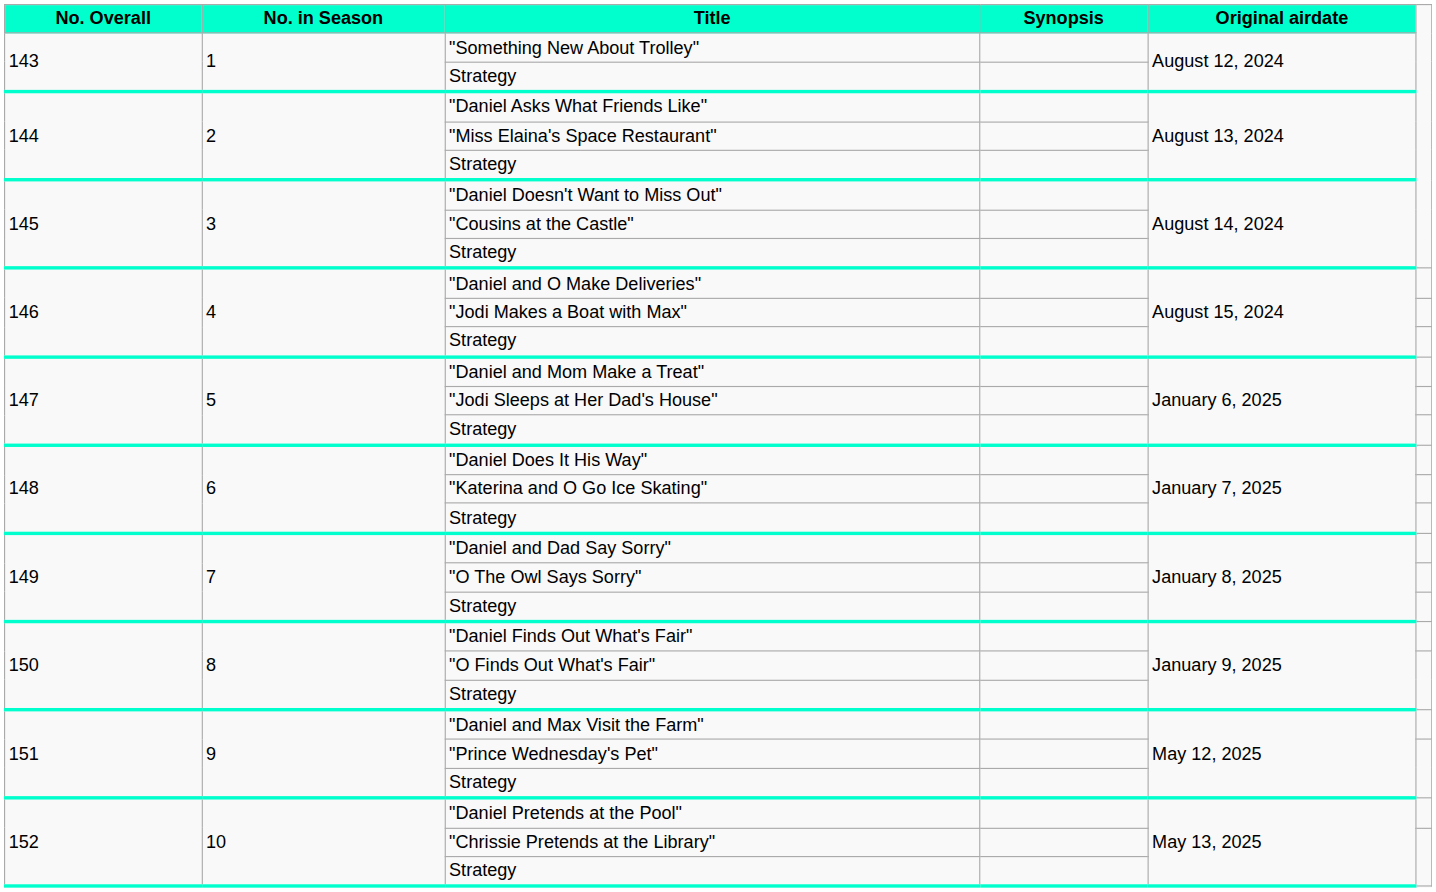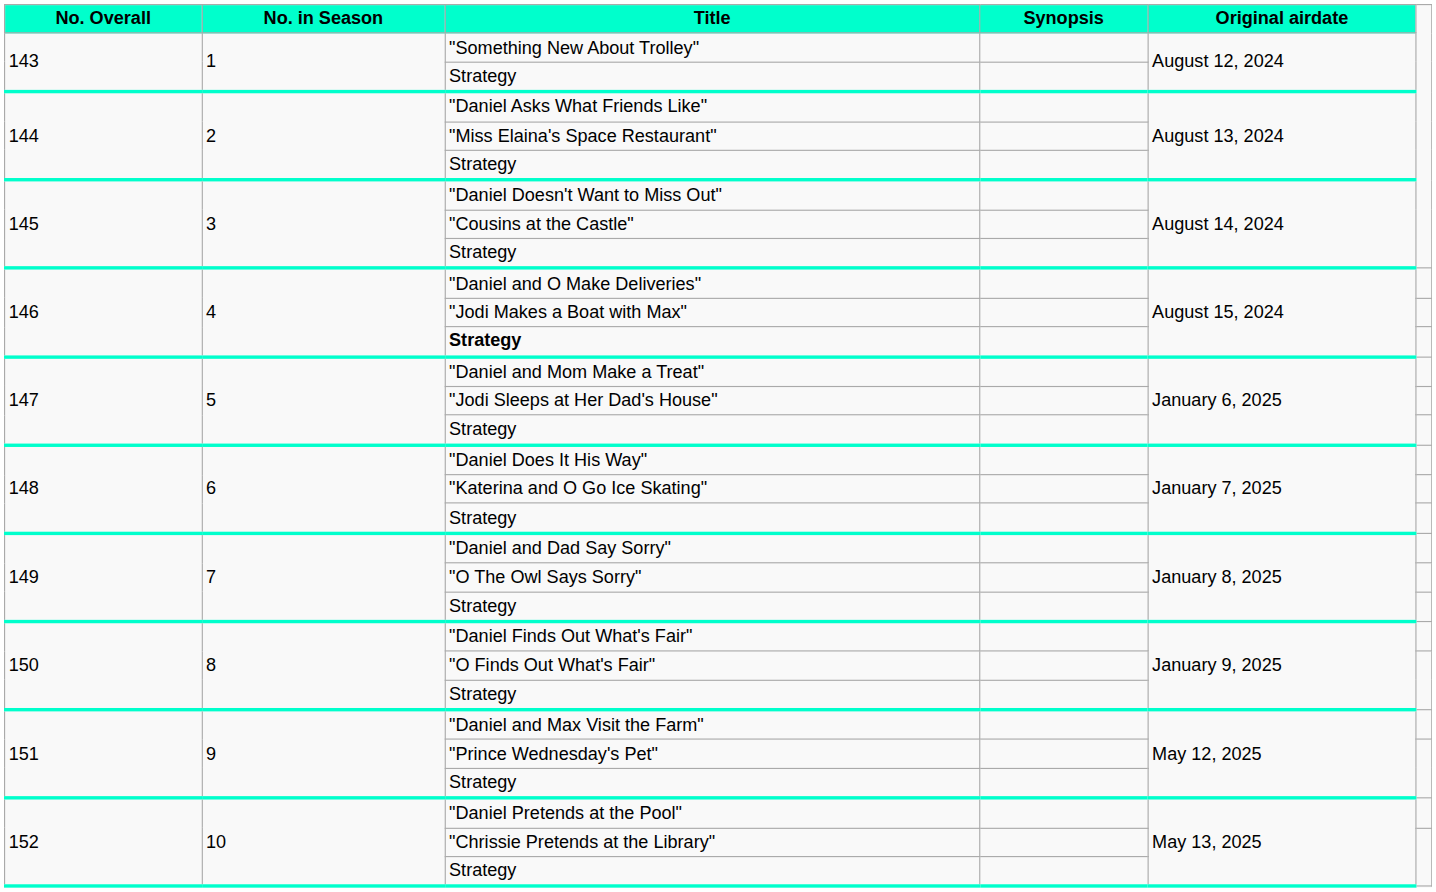(483, 341) normal -> (485, 341) bold
